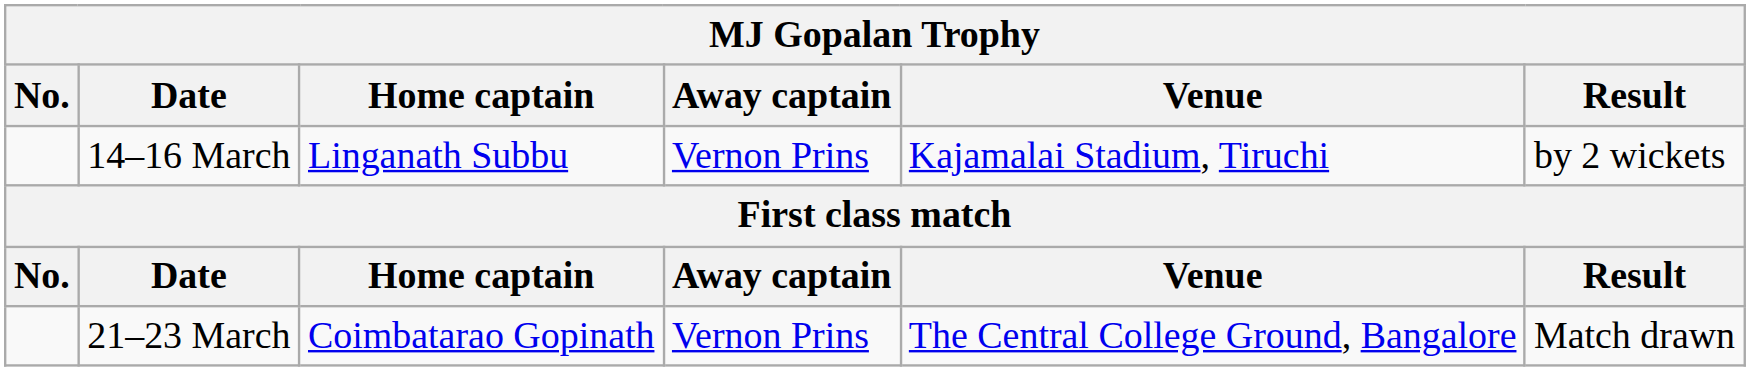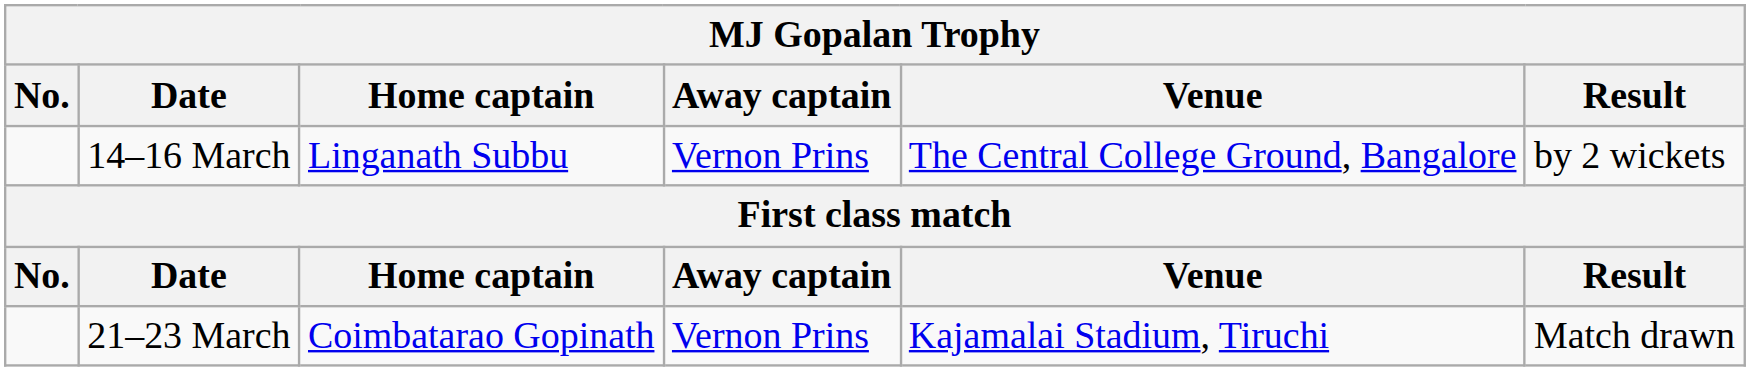(1119, 154) Kajamalai Stadium, Tiruchi -> (1213, 154) The Central College Ground, Bangalore
(1213, 335) The Central College Ground, Bangalore -> (1119, 335) Kajamalai Stadium, Tiruchi
